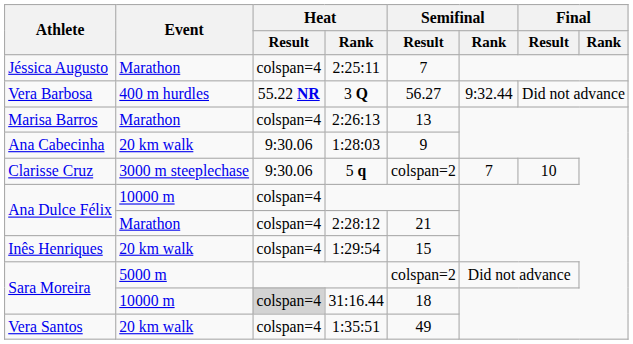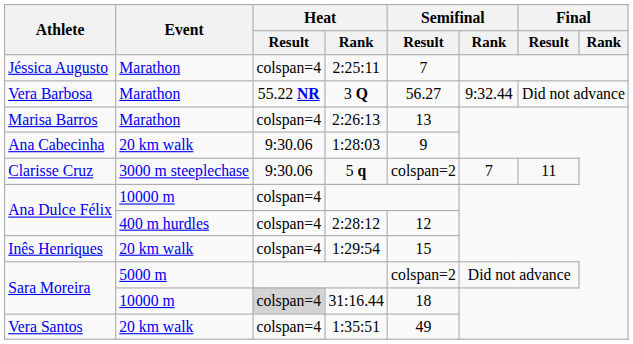(164, 94) 400 m hurdles -> (150, 94) Marathon
(549, 171) 10 -> (549, 171) 11
(150, 223) Marathon -> (164, 223) 400 m hurdles
(423, 223) 21 -> (423, 223) 12
